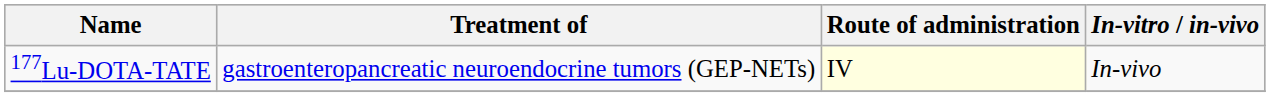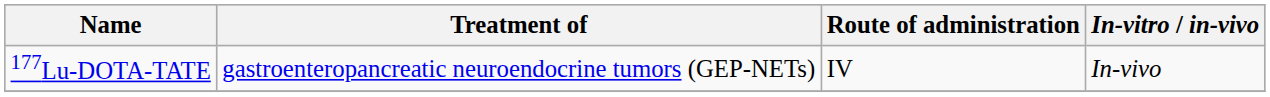(840, 68) lightyellow background -> (840, 68) no background
